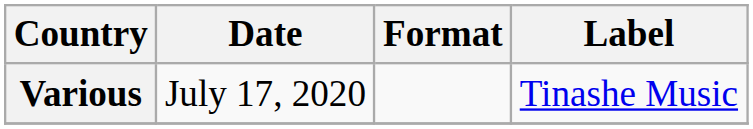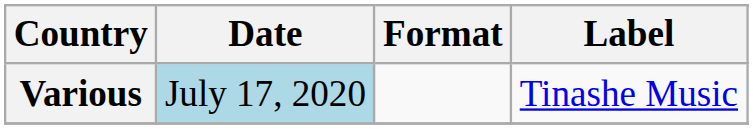(265, 92) no background -> (265, 92) lightblue background
